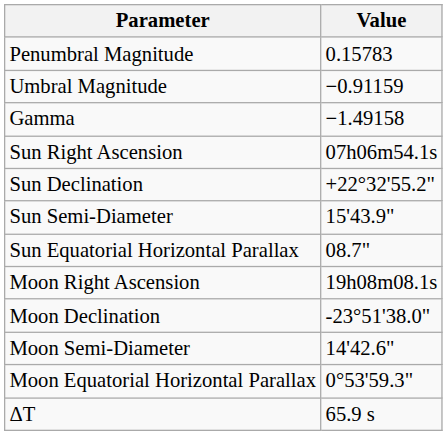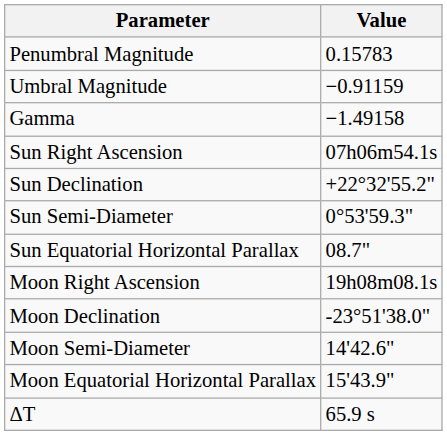(360, 217) 15'43.9" -> (369, 217) 0°53'59.3"
(369, 380) 0°53'59.3" -> (360, 380) 15'43.9"
